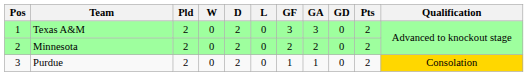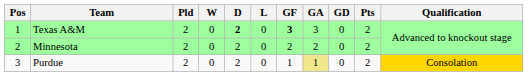(238, 29) normal -> (238, 29) bold
(290, 29) normal -> (290, 29) bold
(316, 63) no background -> (316, 63) khaki background
